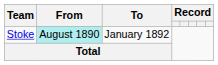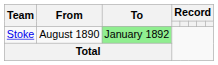(69, 34) paleturquoise background -> (69, 34) no background
(137, 34) no background -> (137, 34) lightgreen background
